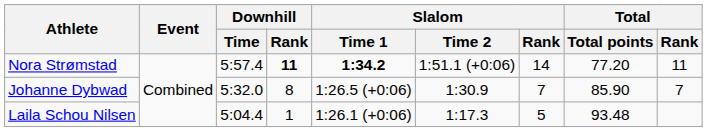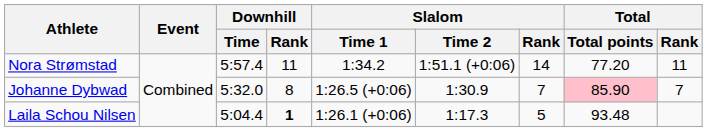(289, 66) bold -> (289, 66) normal
(363, 66) bold -> (363, 66) normal
(610, 90) no background -> (610, 90) pink background
(289, 114) normal -> (289, 114) bold
